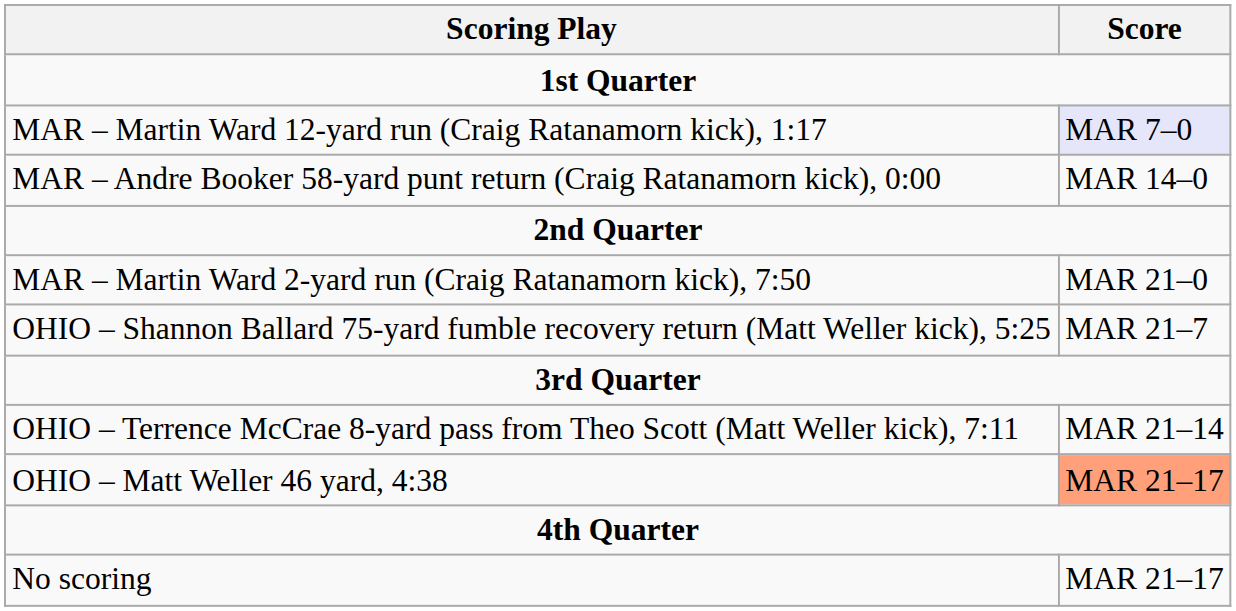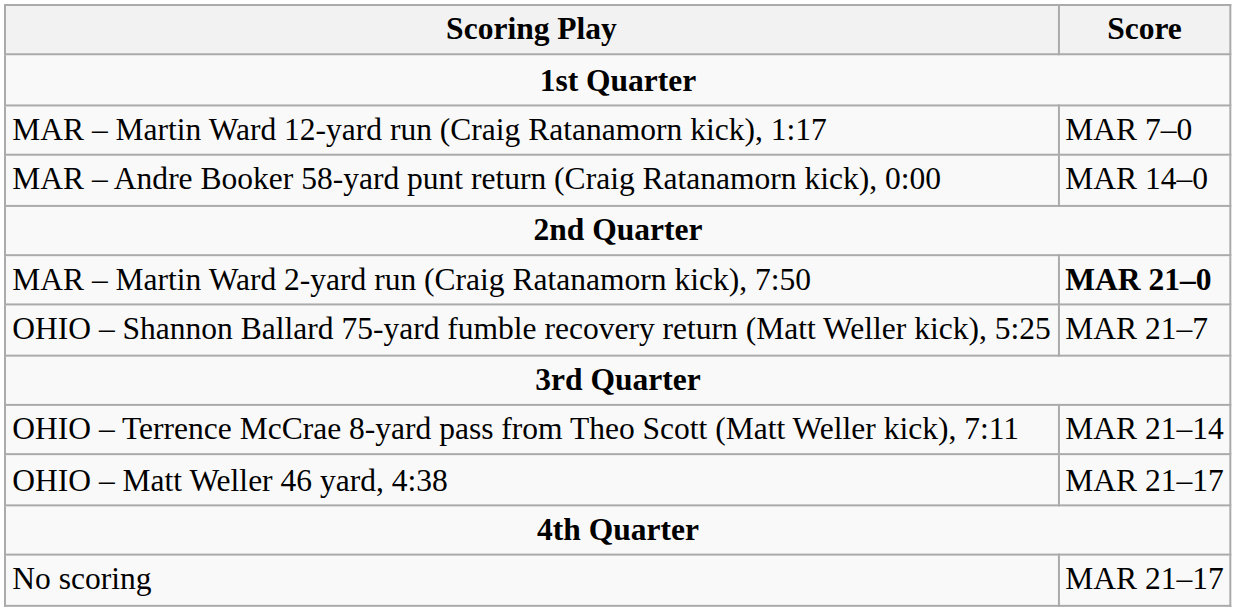(1129, 129) lavender background -> (1129, 129) no background
(1137, 279) normal -> (1138, 279) bold
(1145, 479) lightsalmon background -> (1145, 479) no background
